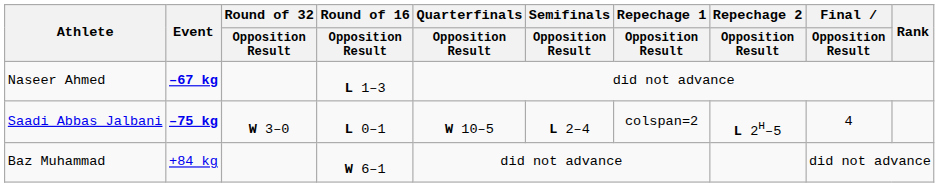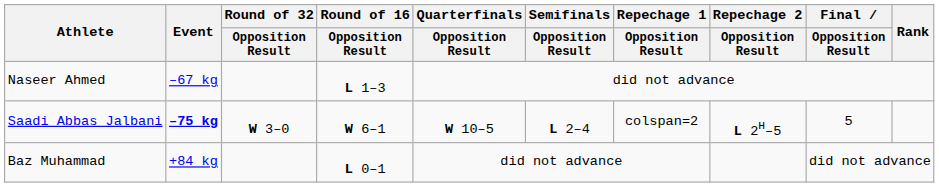(193, 80) bold -> (193, 80) normal
(365, 129) L 0–1 -> (365, 129) W 6–1
(849, 121) 4 -> (849, 121) 5
(365, 170) W 6–1 -> (365, 170) L 0–1
